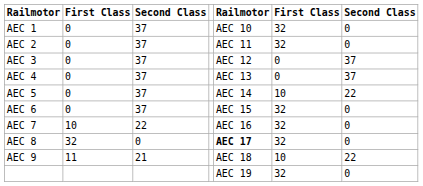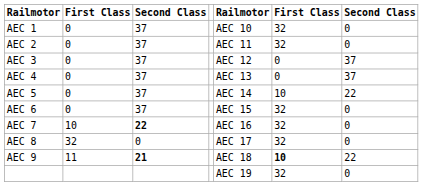(141, 125) normal -> (141, 125) bold
(234, 141) bold -> (234, 141) normal
(141, 157) normal -> (141, 157) bold
(280, 157) normal -> (280, 157) bold
